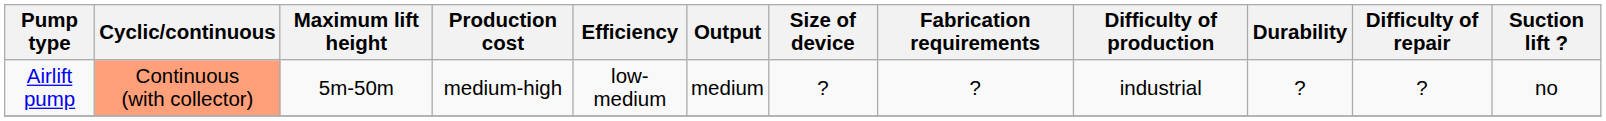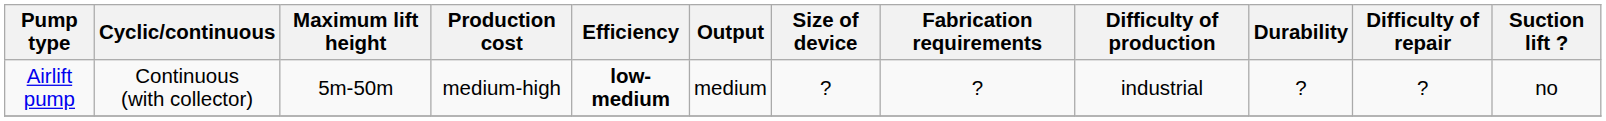(187, 87) lightsalmon background -> (187, 87) no background
(630, 87) normal -> (631, 87) bold
